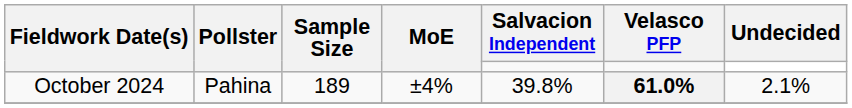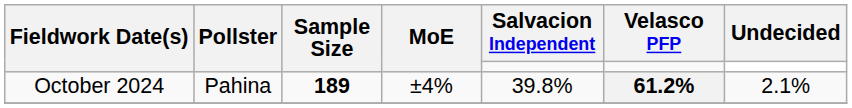(332, 87) normal -> (332, 87) bold
(664, 87) 61.0% -> (664, 87) 61.2%
